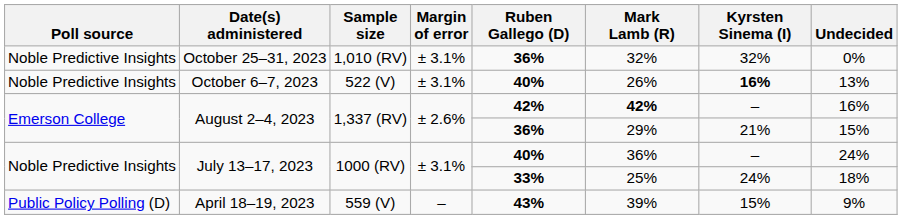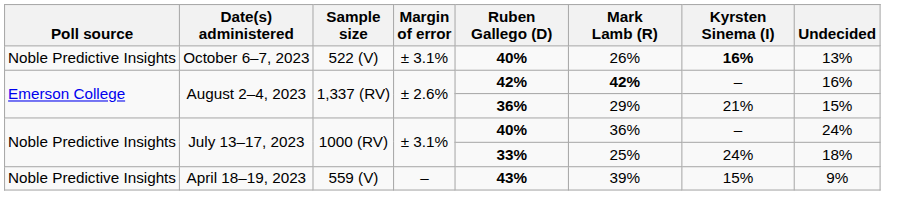- row: (255, 58)
(89, 203) Public Policy Polling (D) -> (92, 179) Noble Predictive Insights
